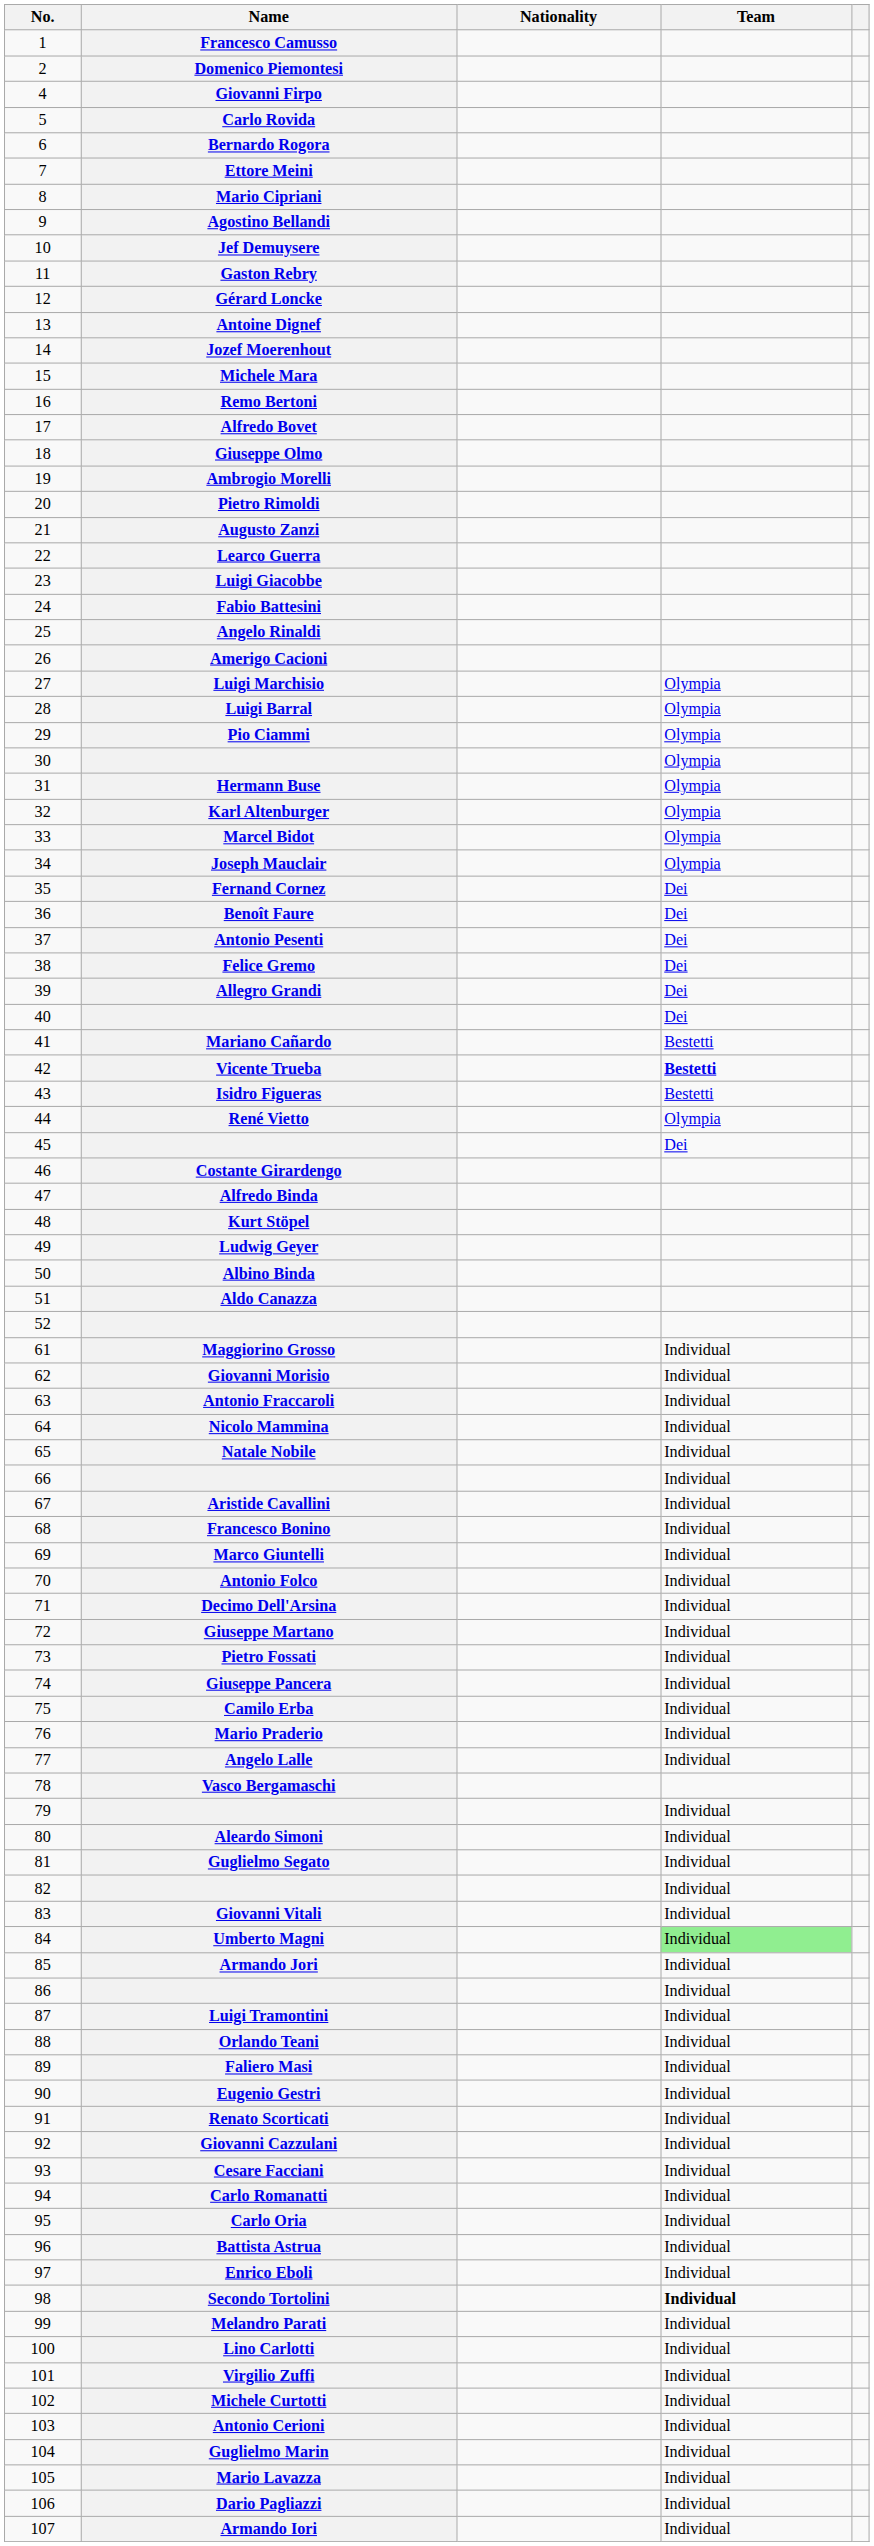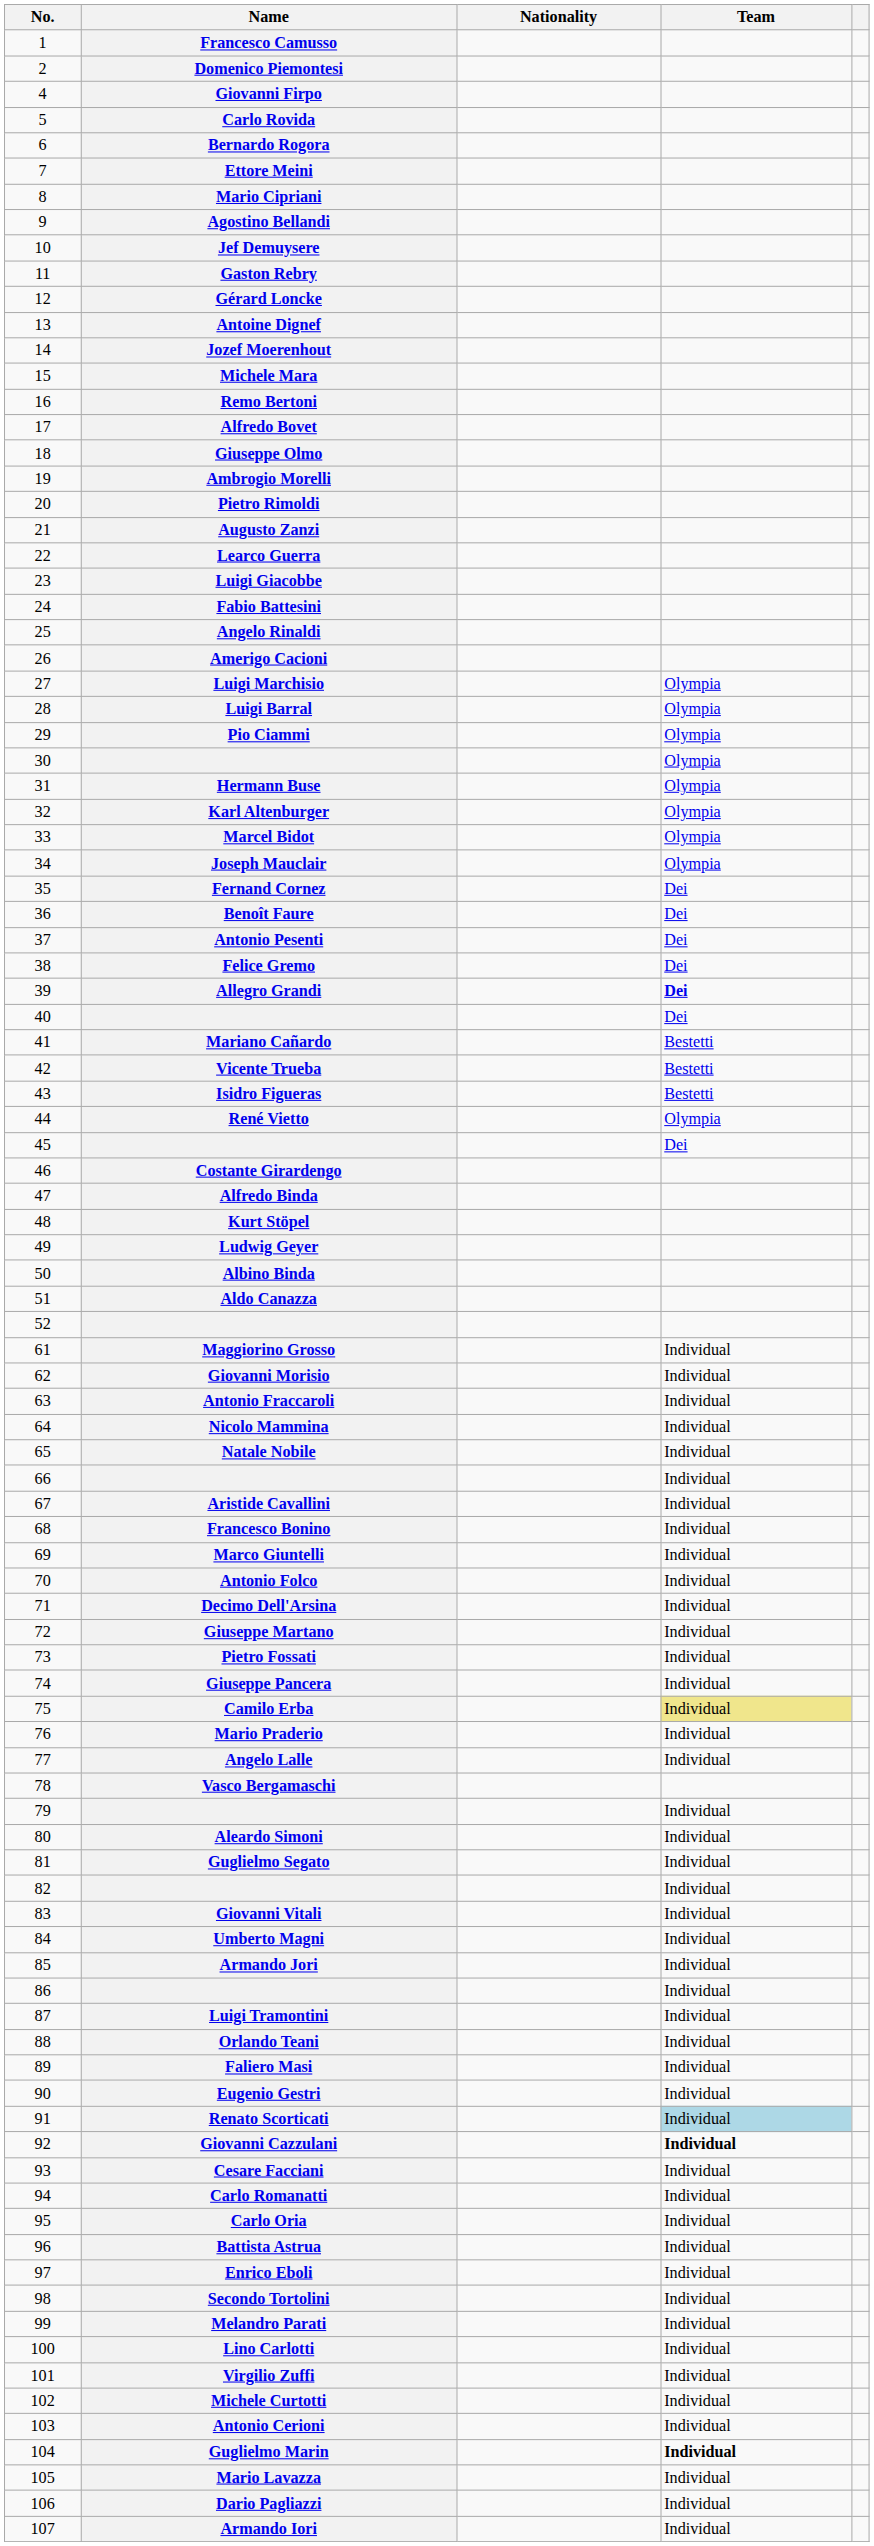(676, 991) normal -> (676, 991) bold
(690, 1068) bold -> (689, 1068) normal
(697, 1708) no background -> (697, 1708) khaki background
(697, 1939) lightgreen background -> (697, 1939) no background
(697, 2118) no background -> (697, 2118) lightblue background
(697, 2144) normal -> (700, 2144) bold
(700, 2298) bold -> (697, 2298) normal
(697, 2452) normal -> (700, 2452) bold
